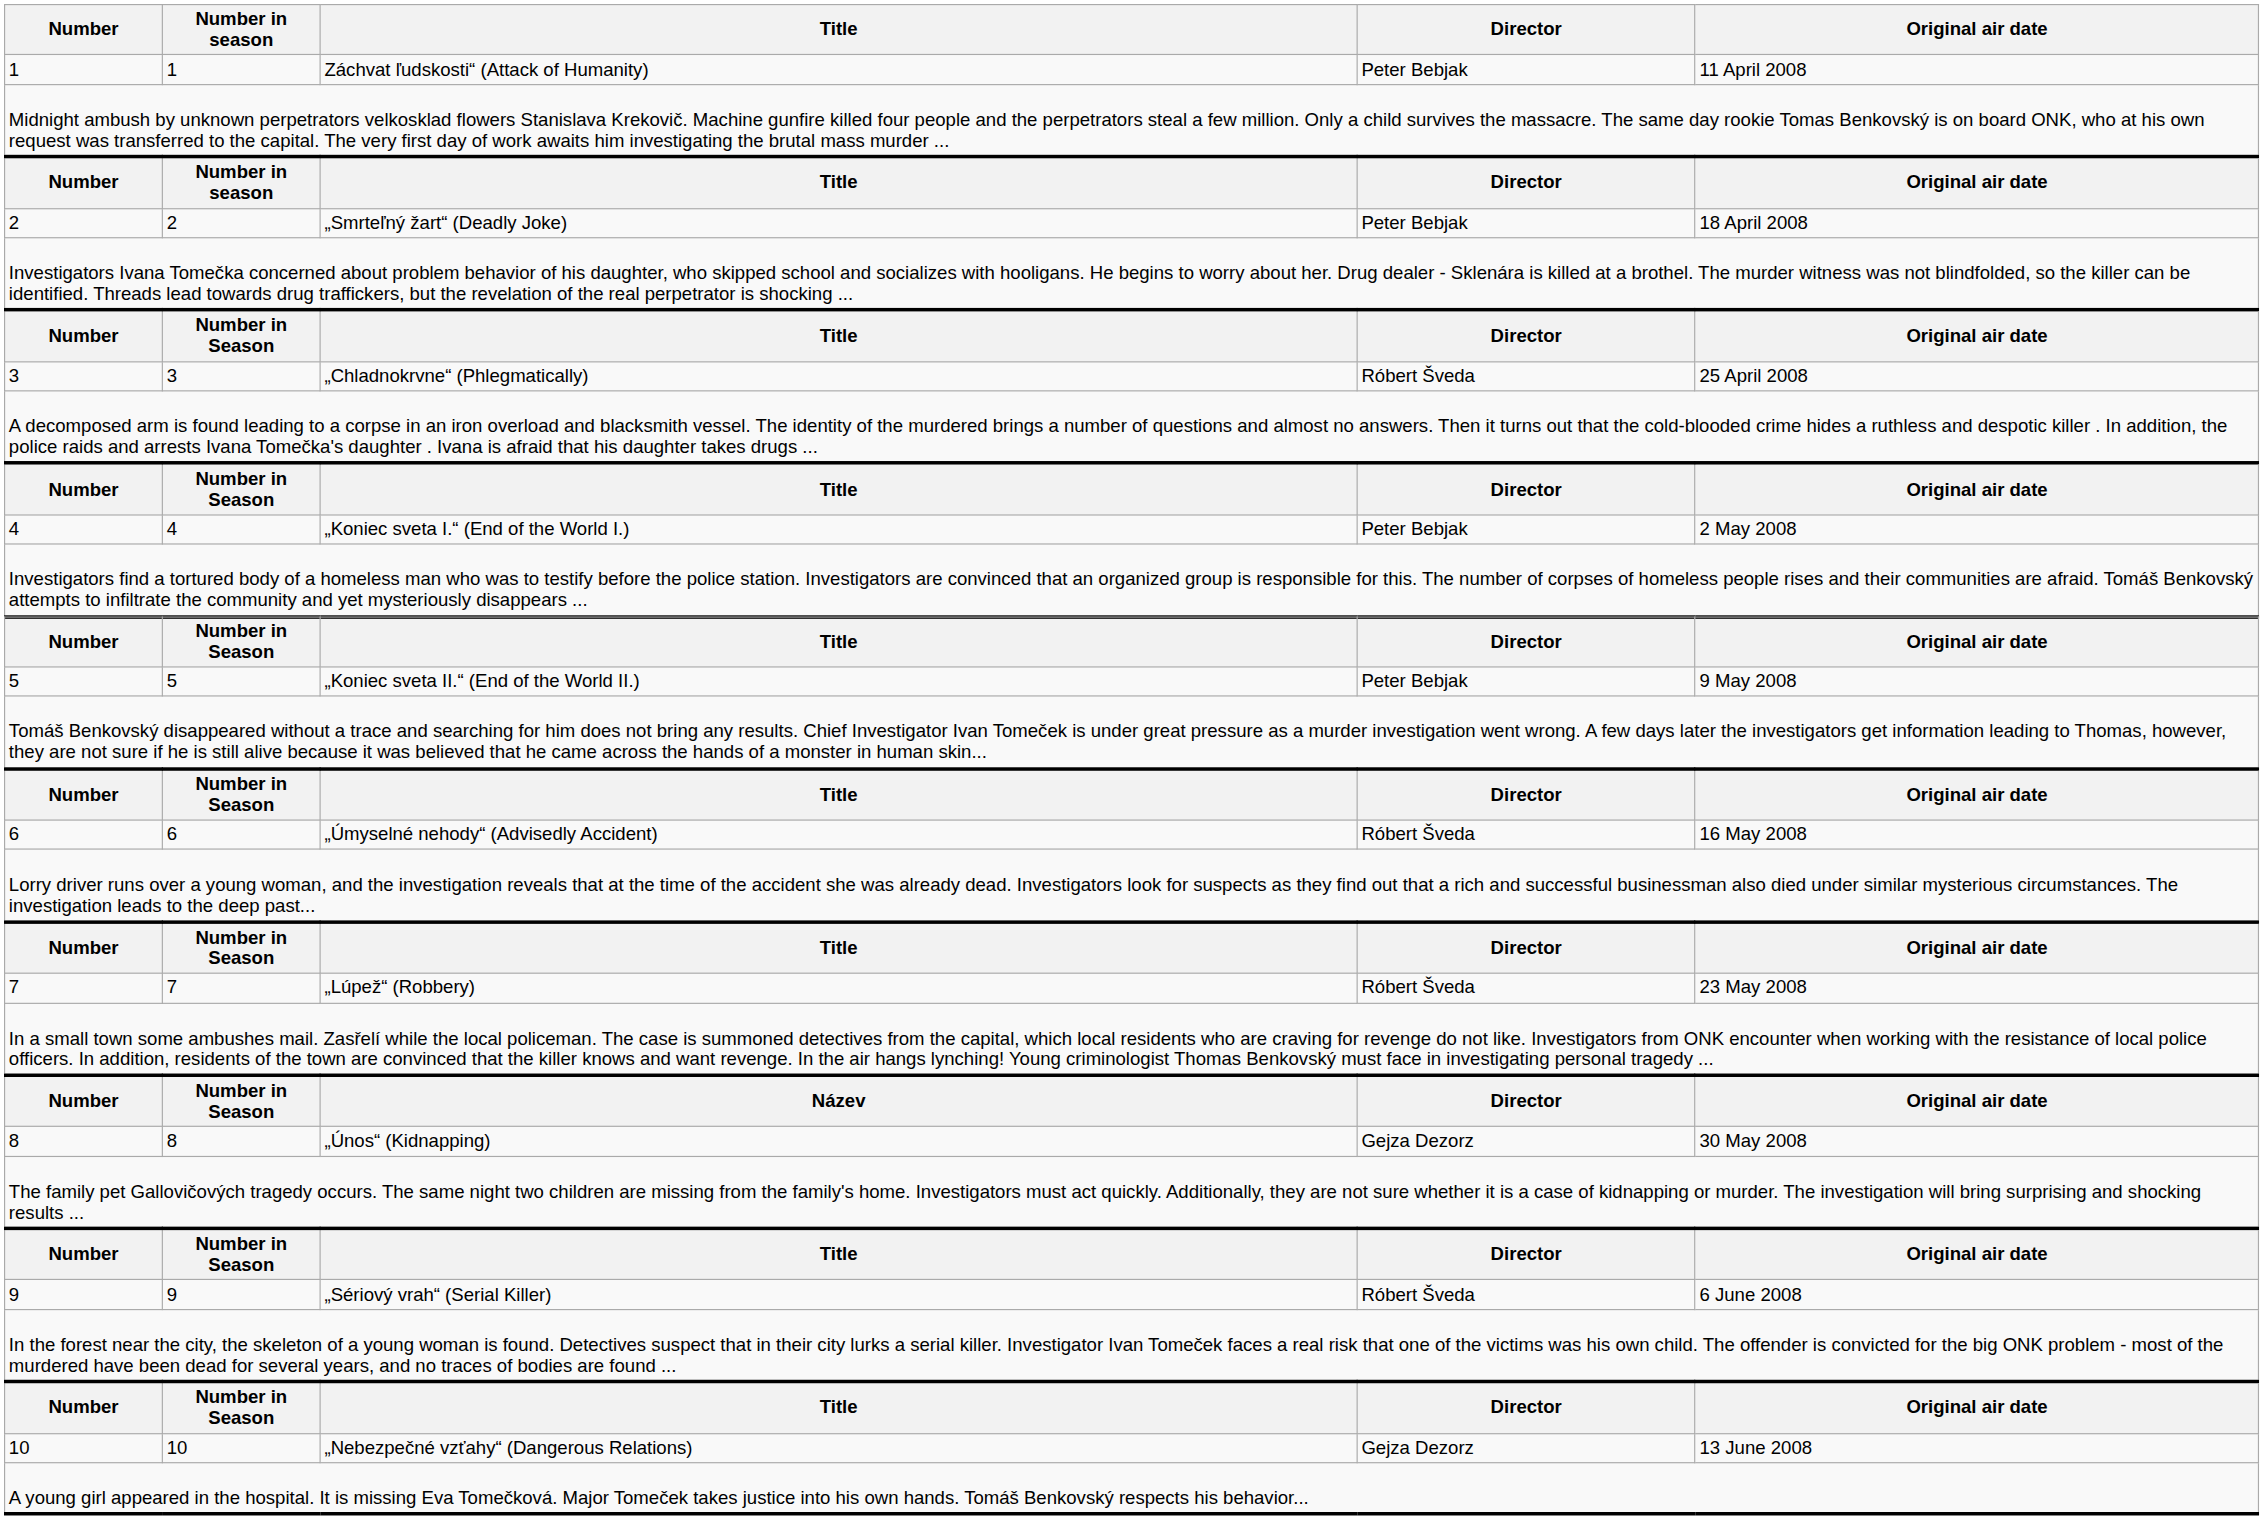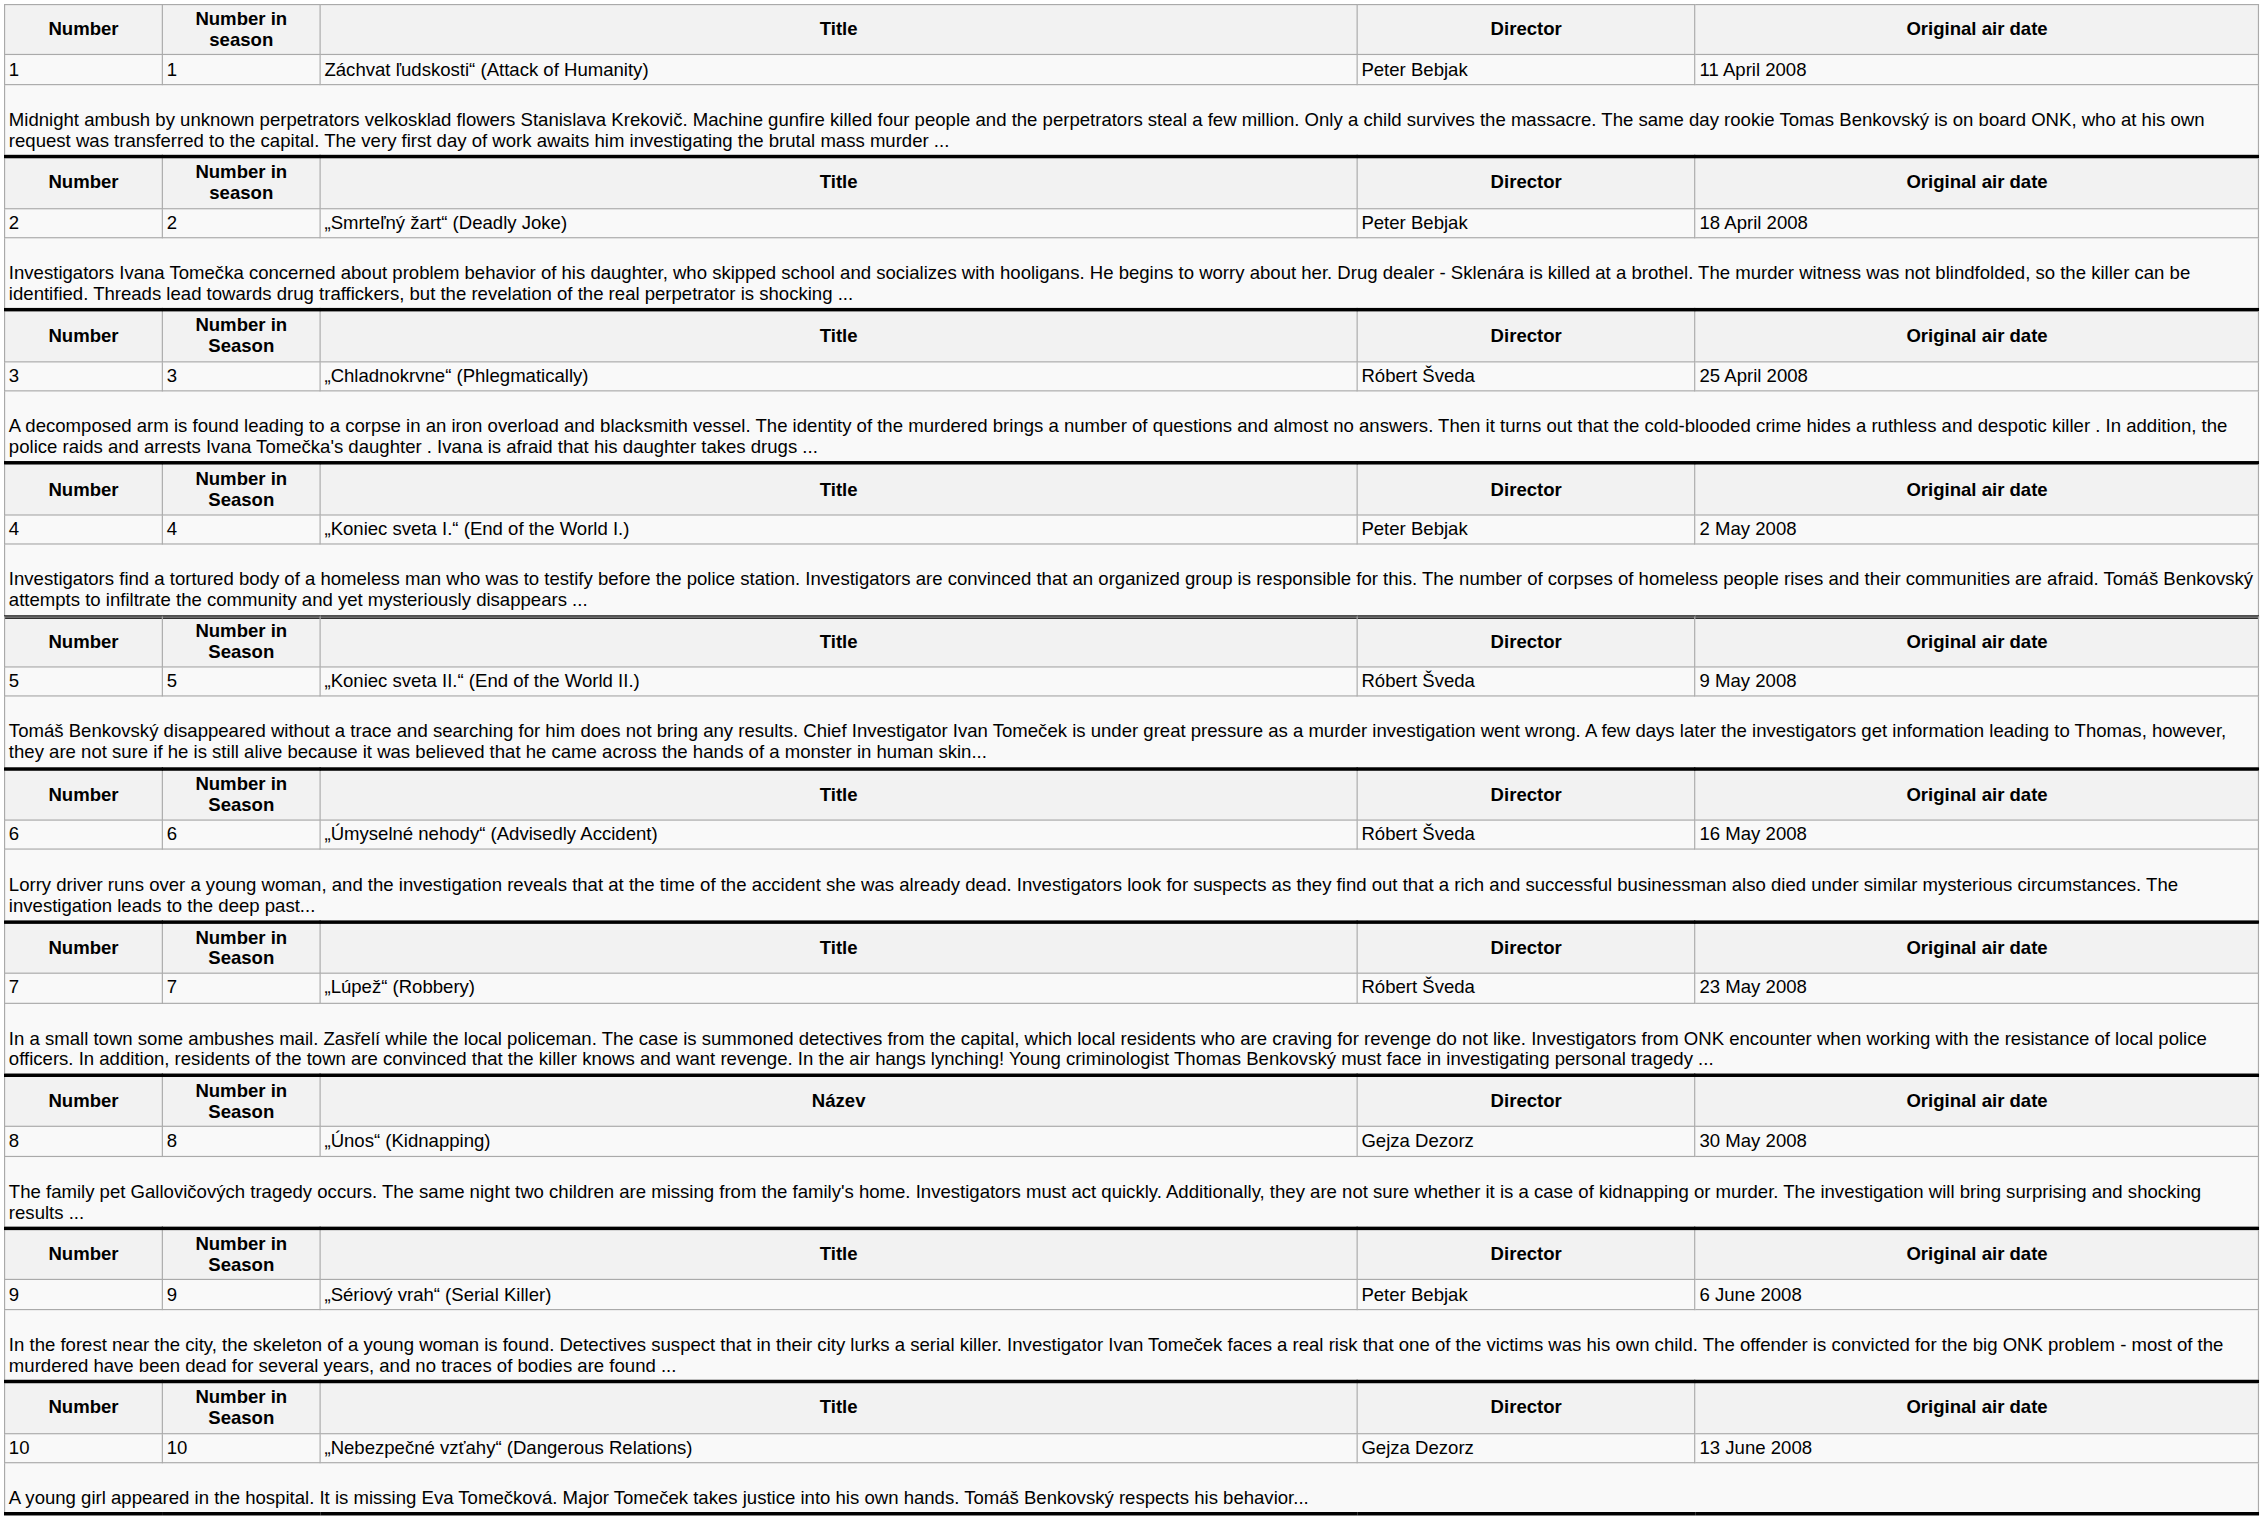(1415, 681) Peter Bebjak -> (1418, 681) Róbert Šveda
(1418, 1294) Róbert Šveda -> (1415, 1294) Peter Bebjak
